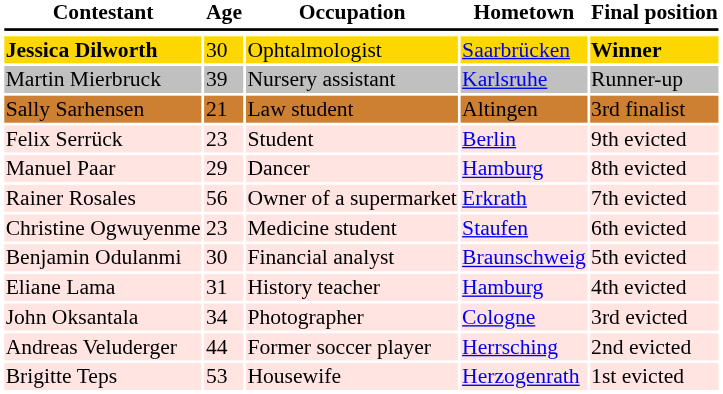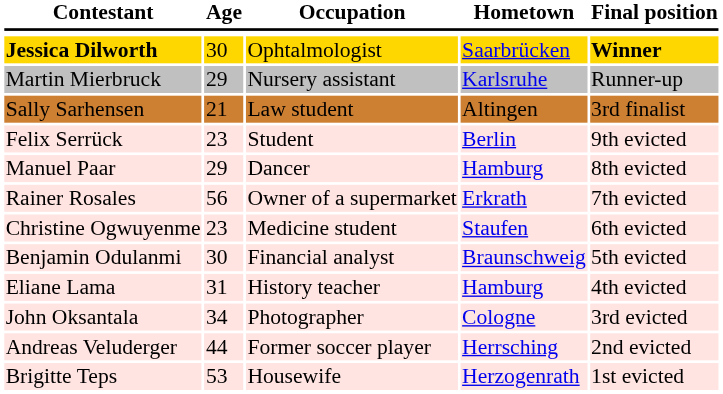(217, 79) 39 -> (217, 79) 29
